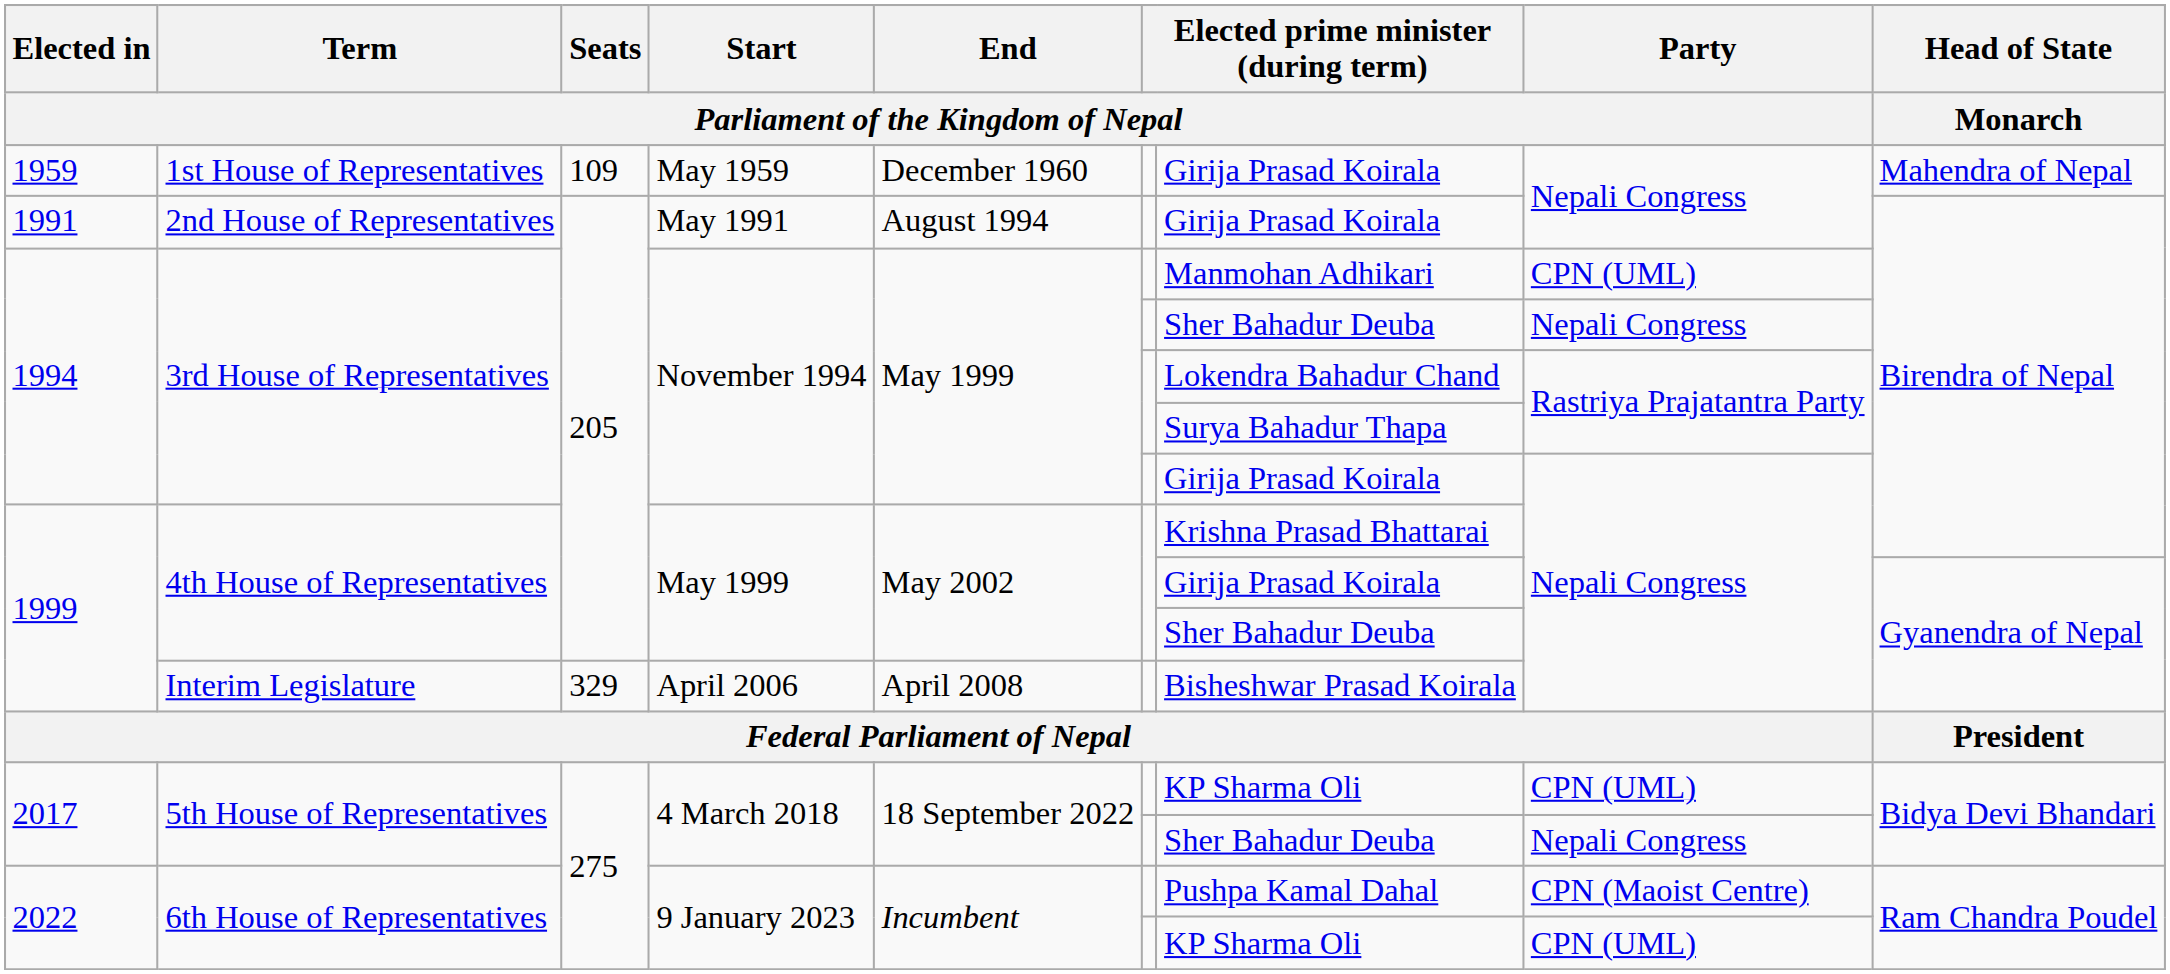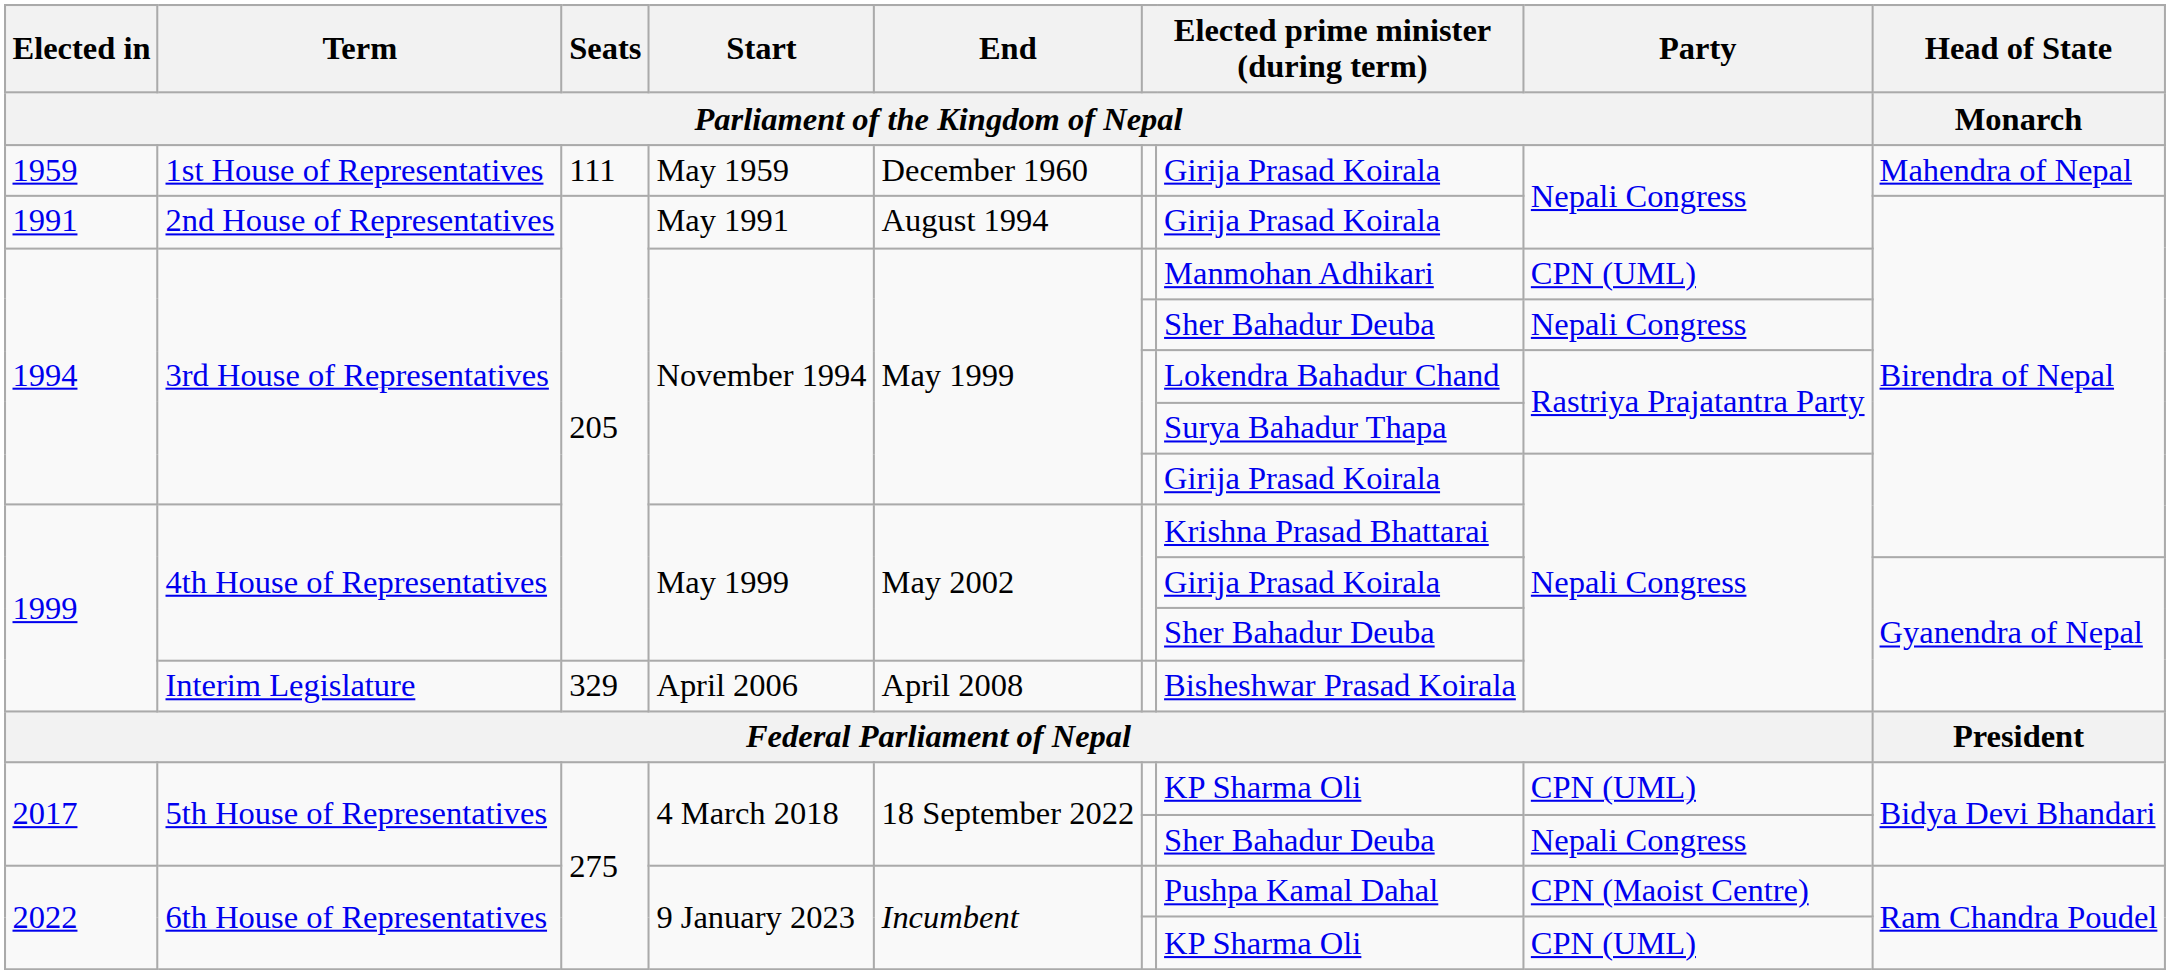(594, 169) 109 -> (592, 169) 111
